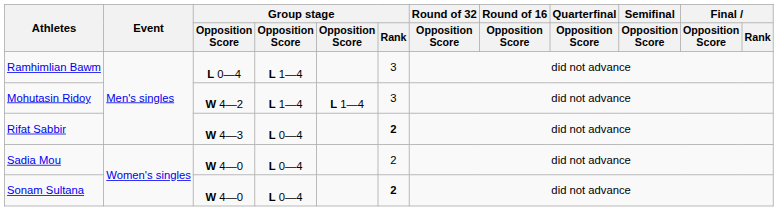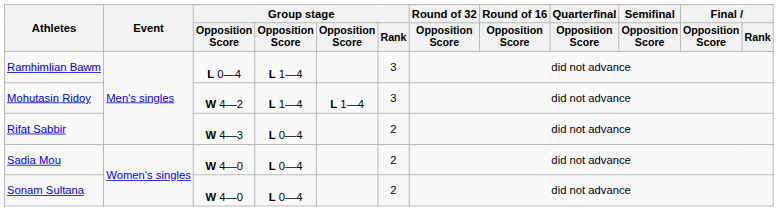(393, 129) bold -> (393, 129) normal
(393, 191) bold -> (393, 191) normal
